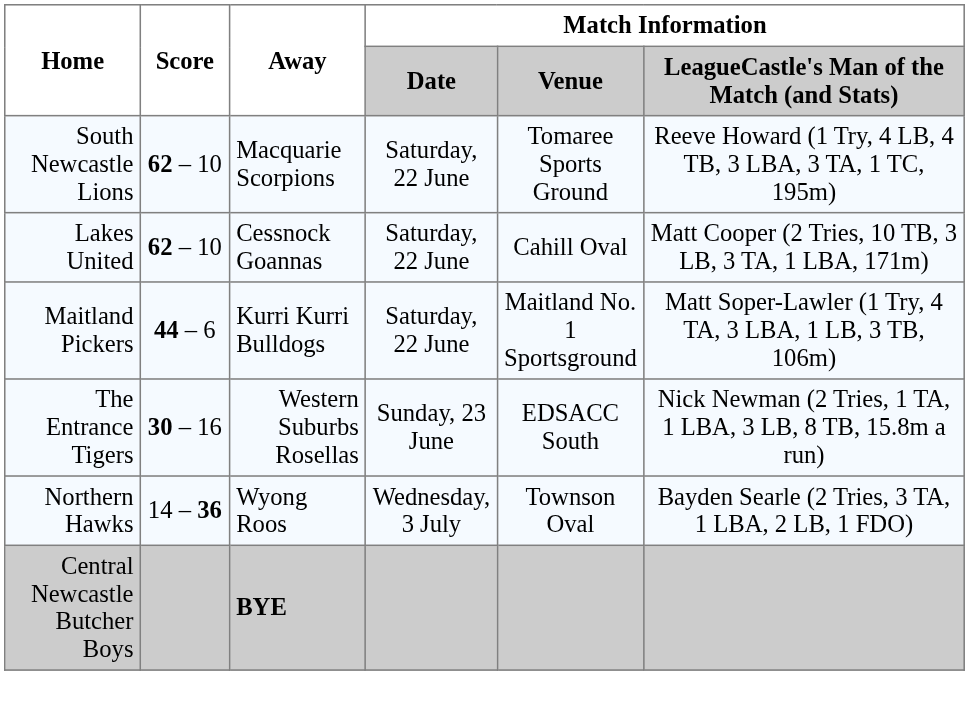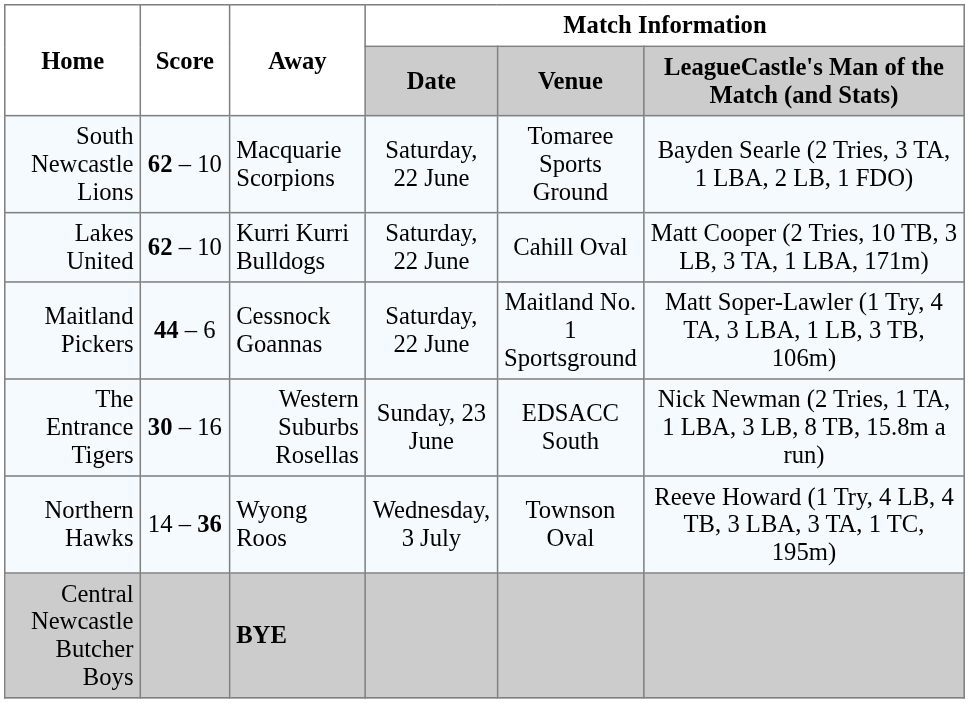(804, 163) Reeve Howard (1 Try, 4 LB, 4 TB, 3 LBA, 3 TA, 1 TC, 195m) -> (804, 163) Bayden Searle (2 Tries, 3 TA, 1 LBA, 2 LB, 1 FDO)
(283, 247) Cessnock Goannas -> (293, 247) Kurri Kurri Bulldogs
(293, 330) Kurri Kurri Bulldogs -> (283, 330) Cessnock Goannas
(804, 510) Bayden Searle (2 Tries, 3 TA, 1 LBA, 2 LB, 1 FDO) -> (804, 524) Reeve Howard (1 Try, 4 LB, 4 TB, 3 LBA, 3 TA, 1 TC, 195m)
